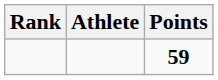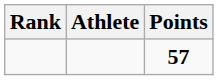(179, 56) 59 -> (179, 56) 57
